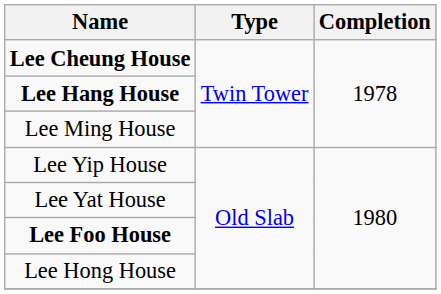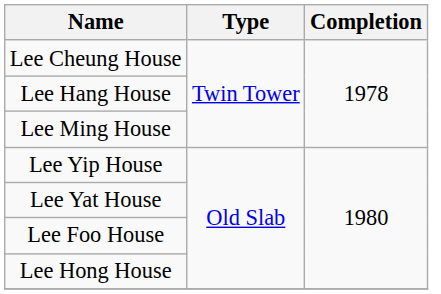(100, 57) bold -> (96, 57) normal
(100, 93) bold -> (96, 93) normal
(100, 235) bold -> (96, 235) normal
